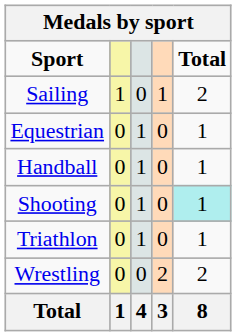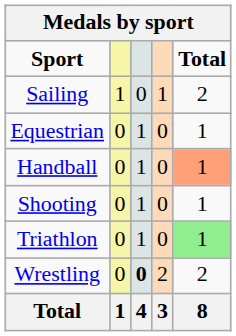(202, 166) no background -> (202, 166) lightsalmon background
(202, 203) paleturquoise background -> (202, 203) no background
(202, 239) no background -> (202, 239) lightgreen background
(141, 275) normal -> (141, 275) bold
